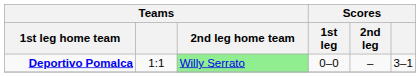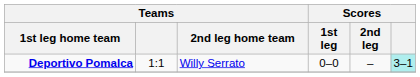(212, 63) lightgreen background -> (212, 63) no background
(403, 63) no background -> (403, 63) paleturquoise background
